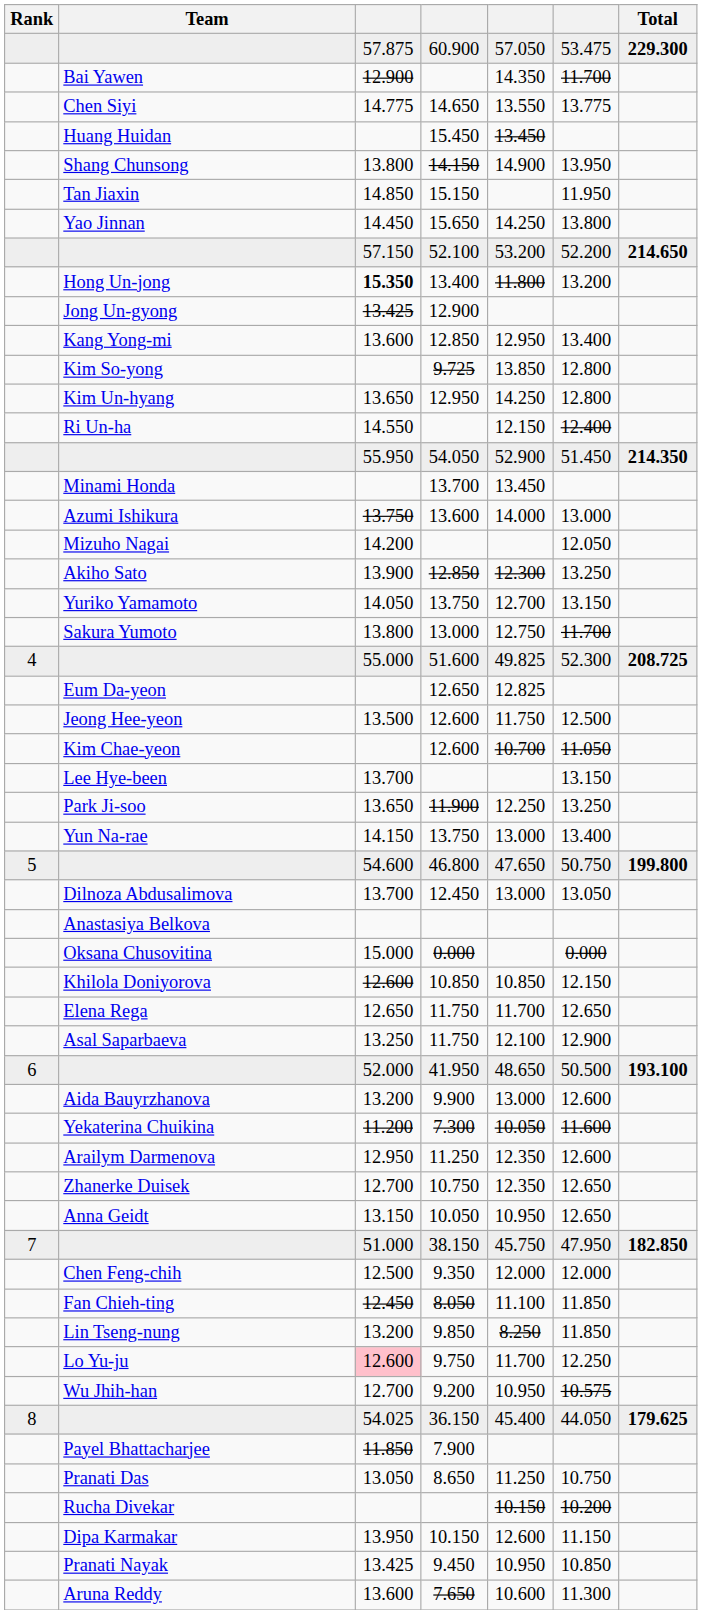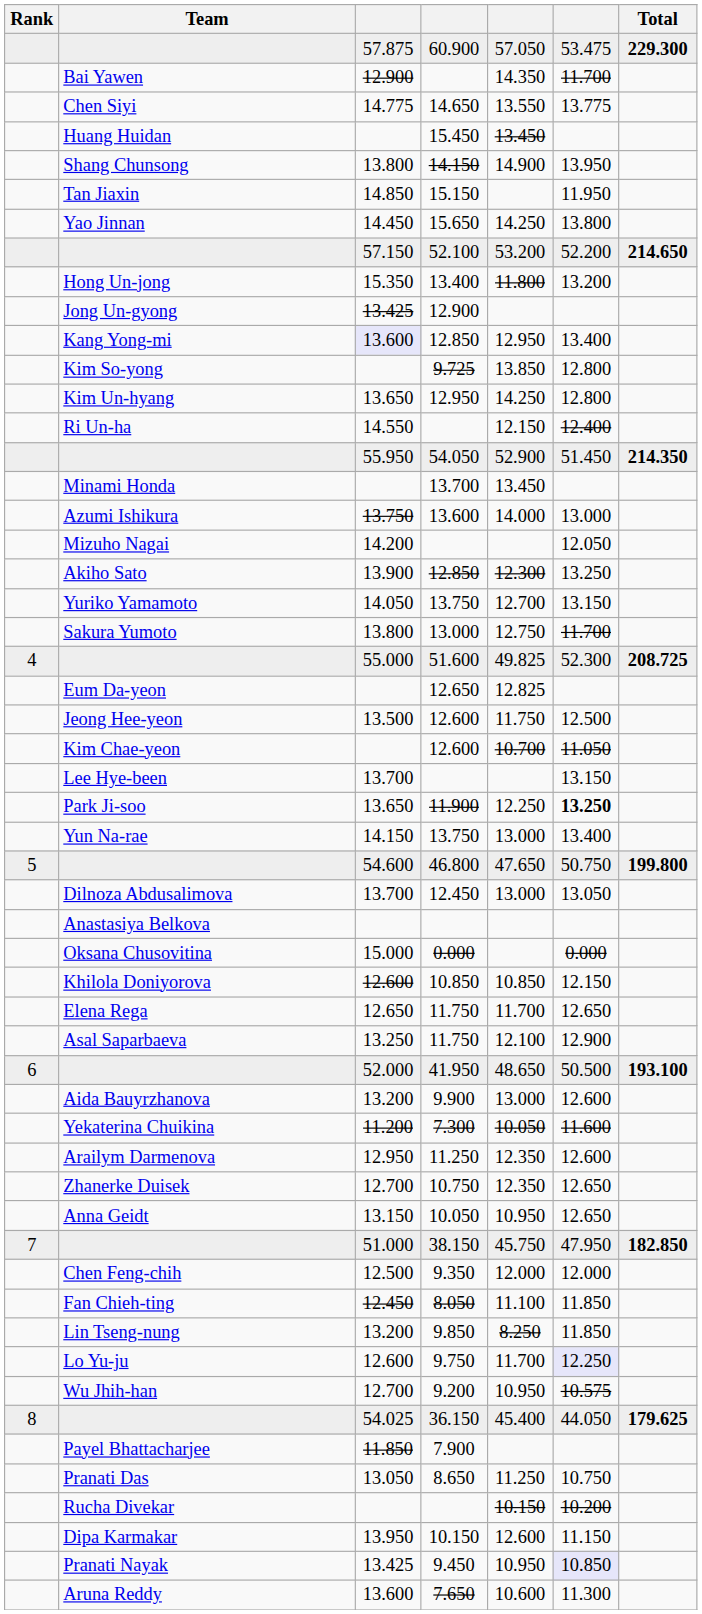(388, 281) bold -> (388, 281) normal
(388, 340) no background -> (388, 340) lavender background
(586, 806) normal -> (586, 806) bold
(388, 1361) pink background -> (388, 1361) no background
(586, 1361) no background -> (586, 1361) lavender background
(586, 1565) no background -> (586, 1565) lavender background
